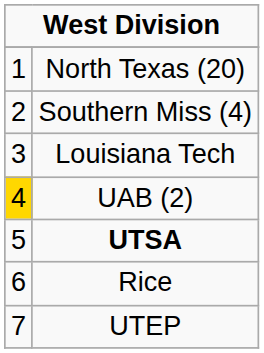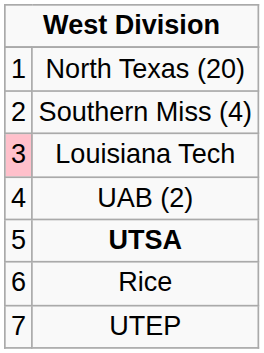(19, 154) no background -> (19, 154) pink background
(19, 197) gold background -> (19, 197) no background
